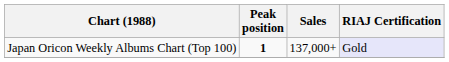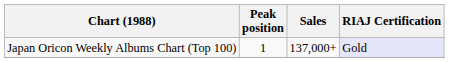(263, 47) bold -> (263, 47) normal
